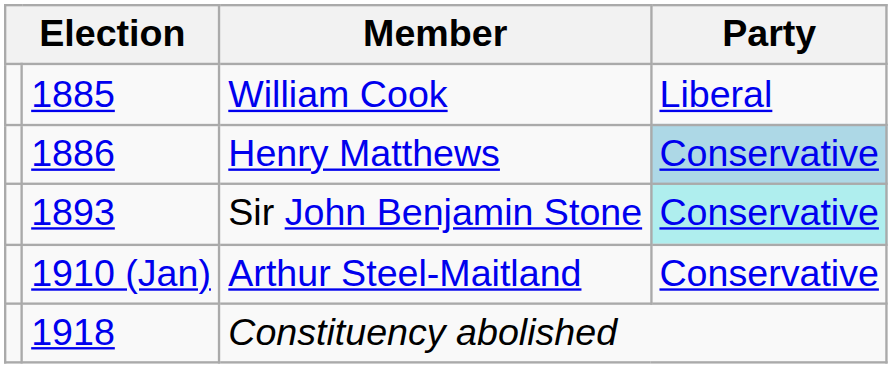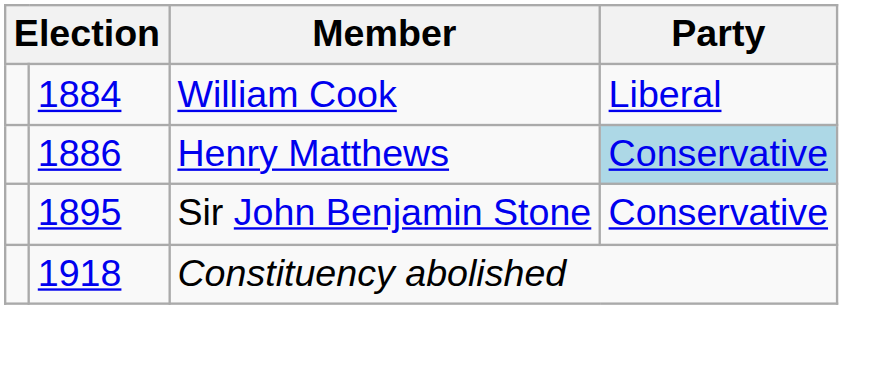(73, 93) 1885 -> (80, 93) 1884
(73, 213) 1893 -> (80, 213) 1895
(769, 213) paleturquoise background -> (718, 213) no background
- row: (405, 272)
